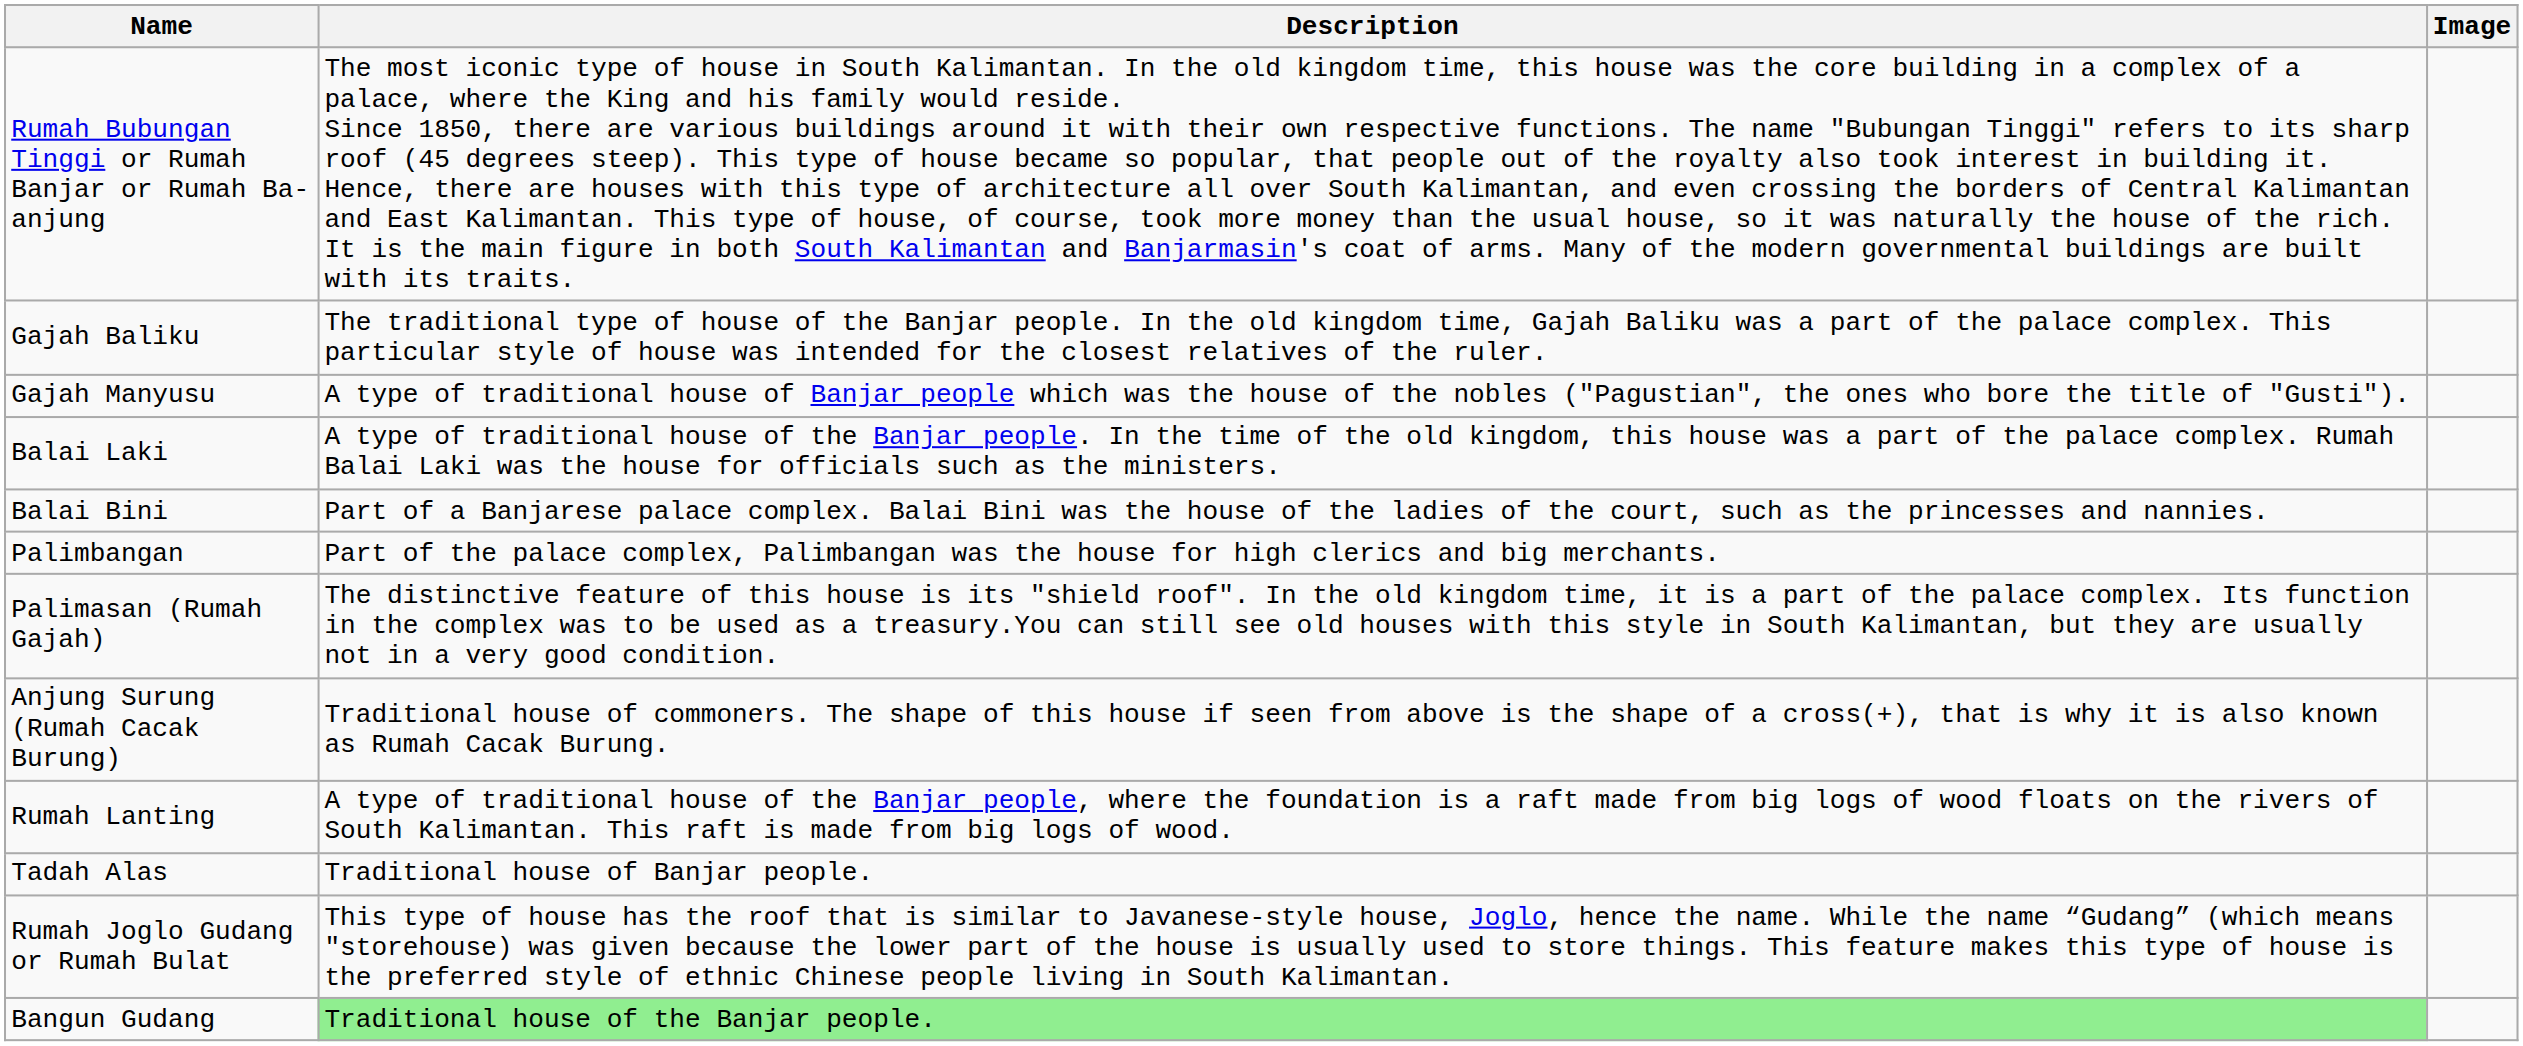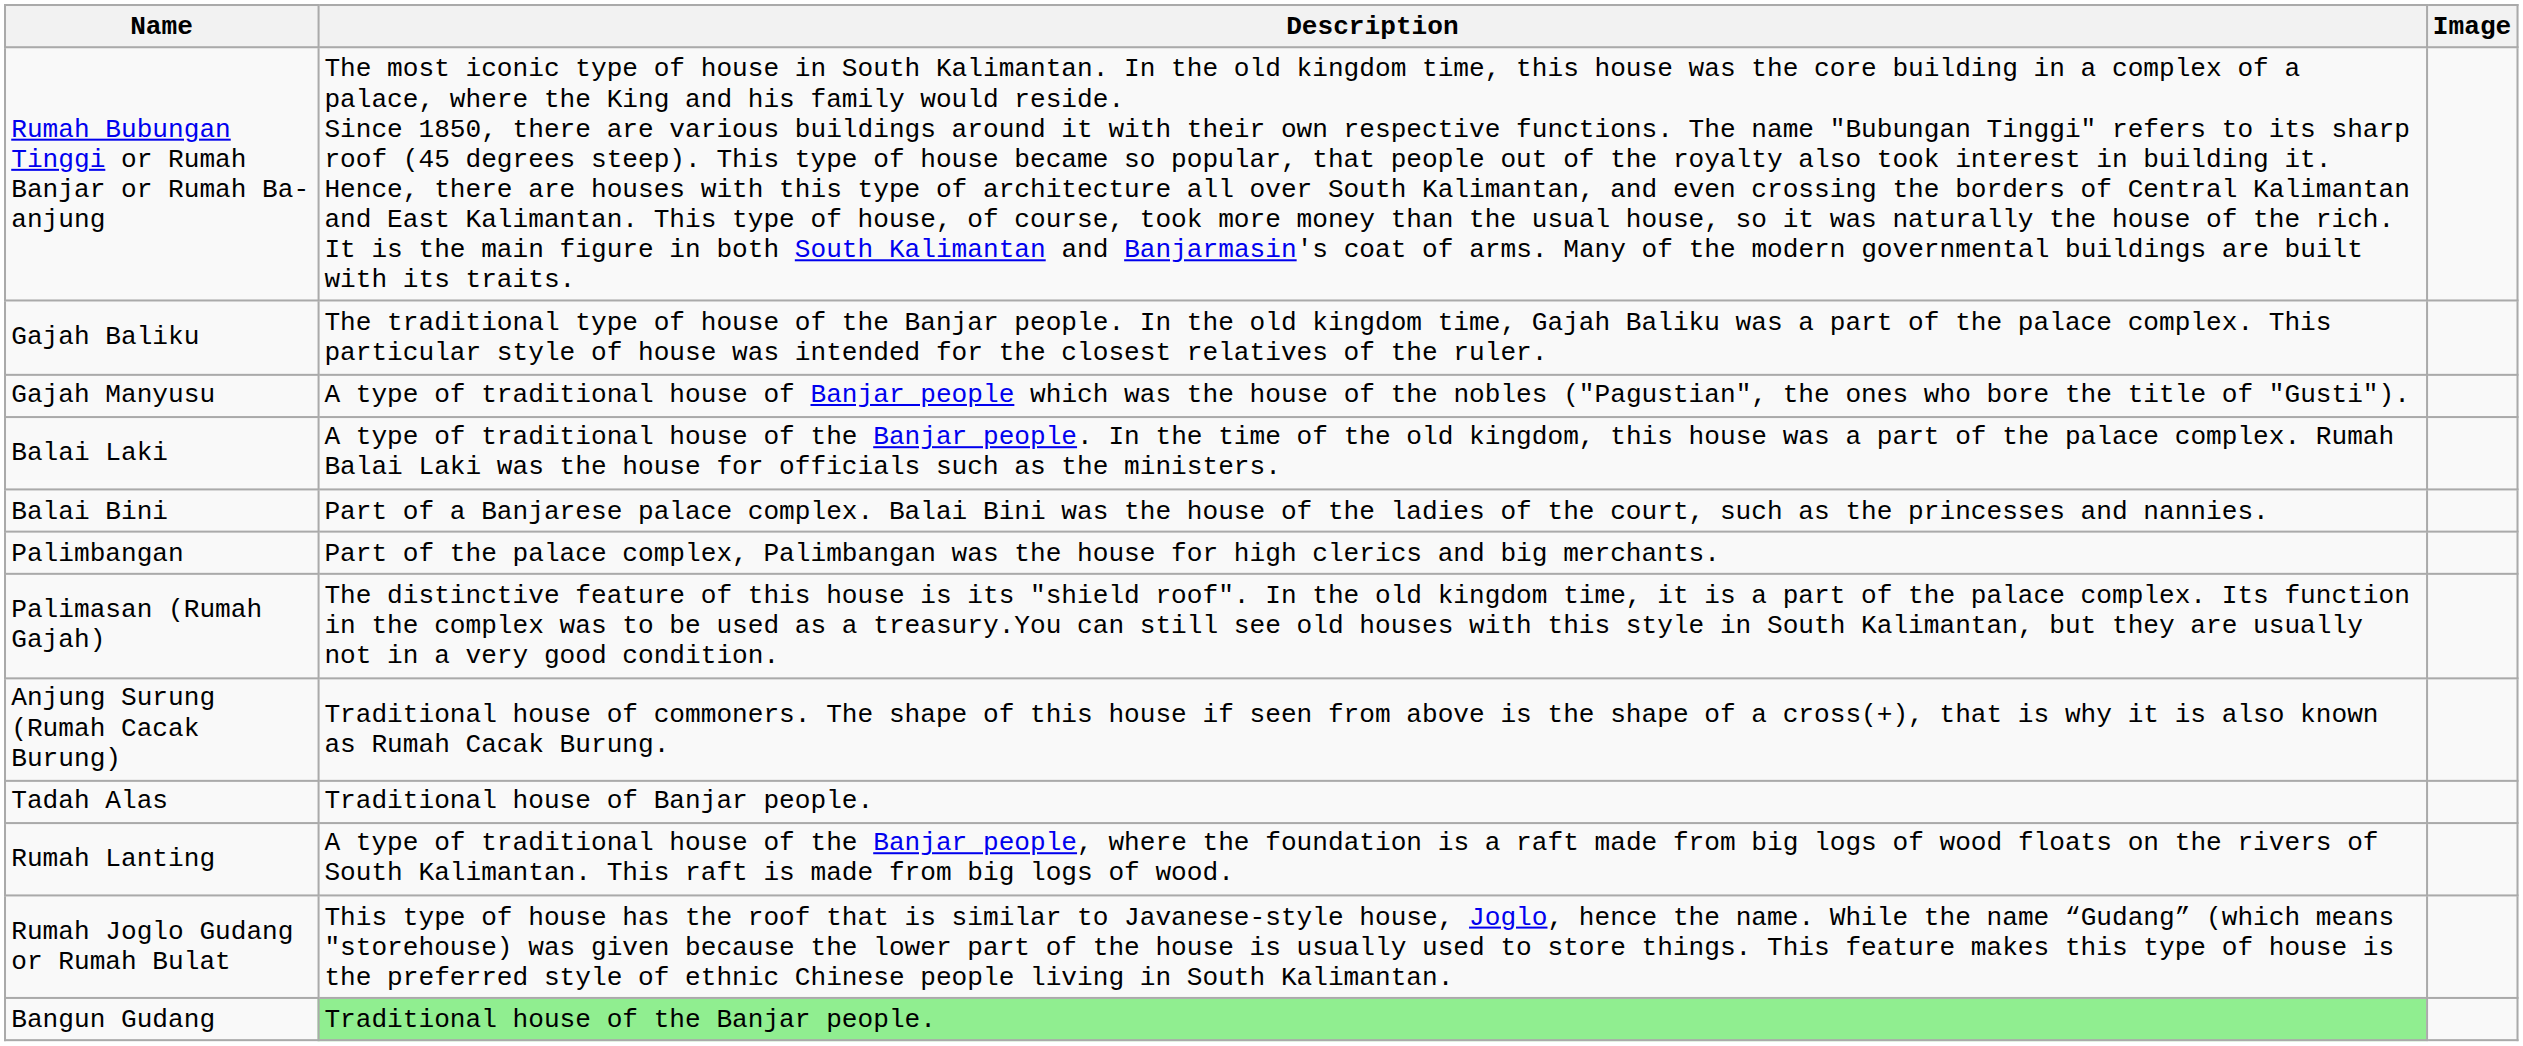rows swapped: (90, 874) <-> (113, 817)
